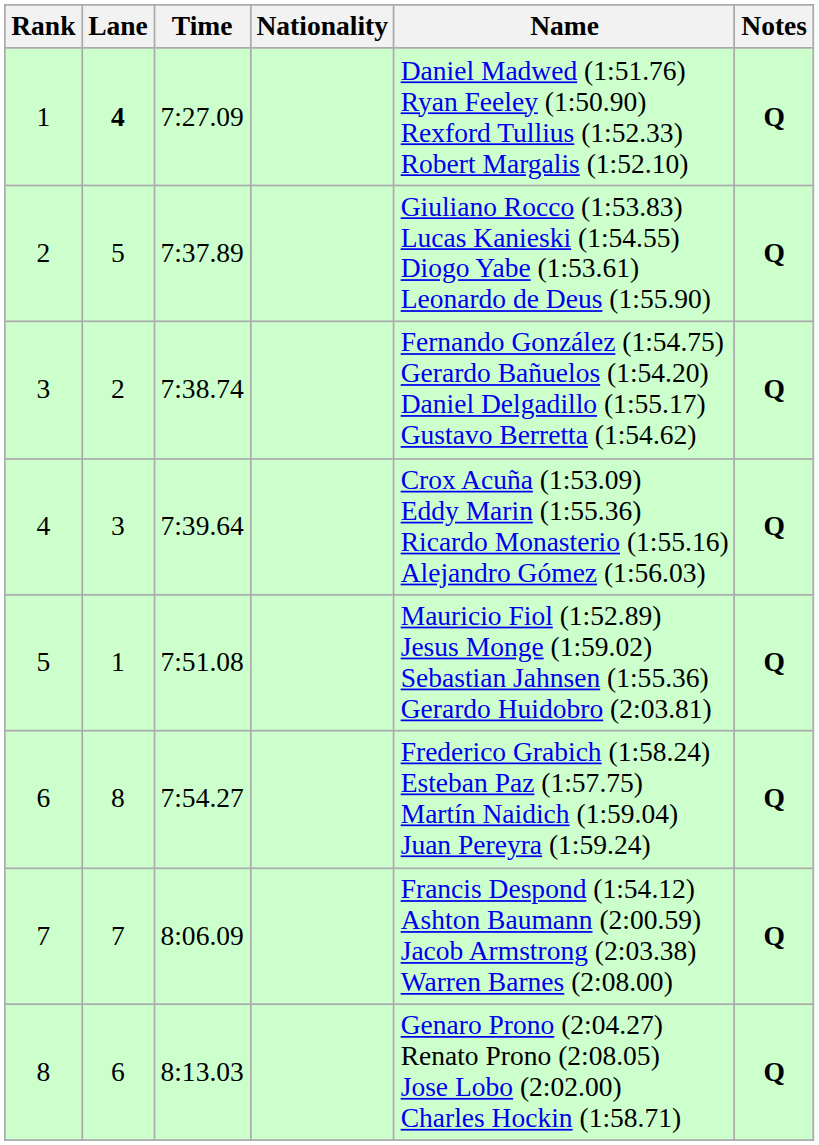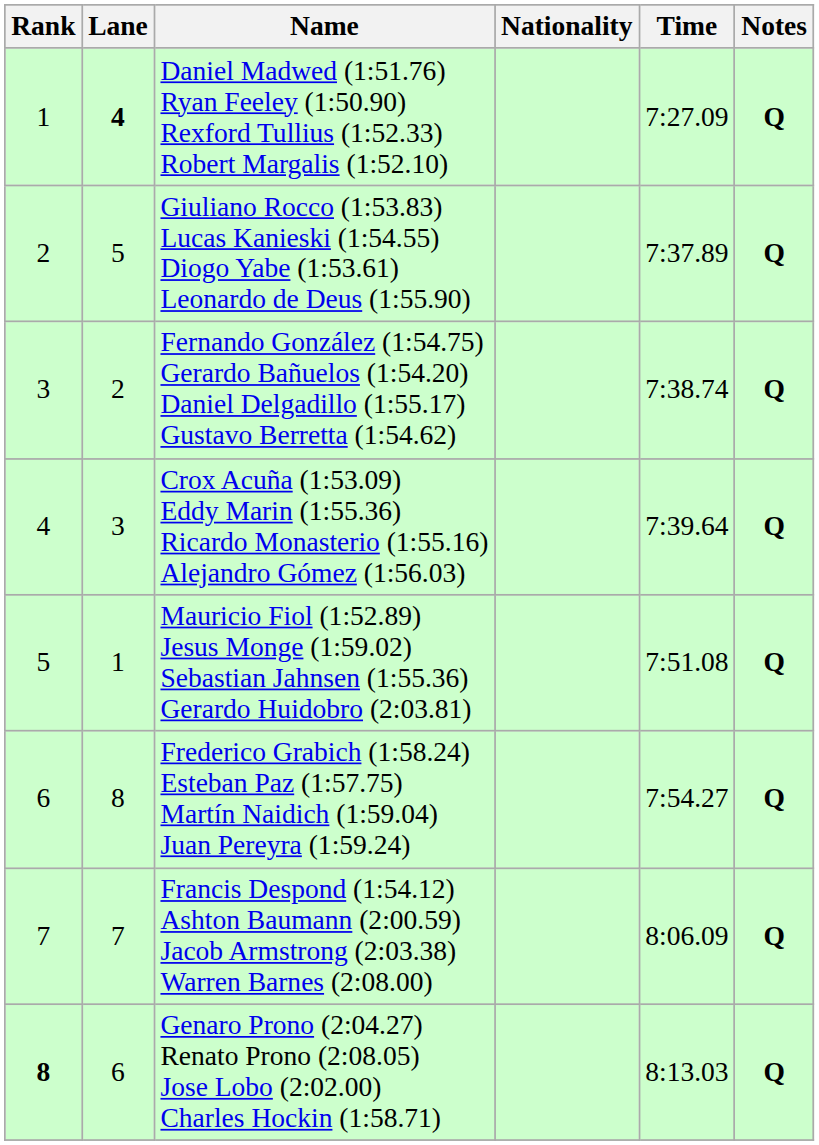columns swapped: (565, 26) <-> (202, 26)
(43, 1072) normal -> (43, 1072) bold
